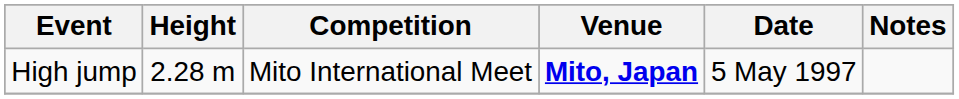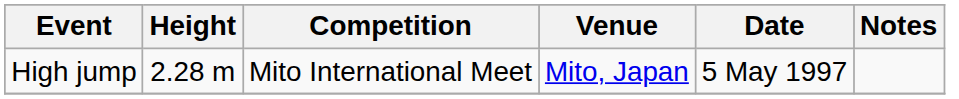(621, 70) bold -> (617, 70) normal
